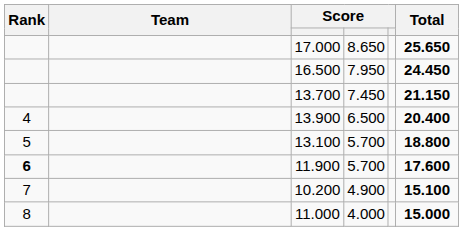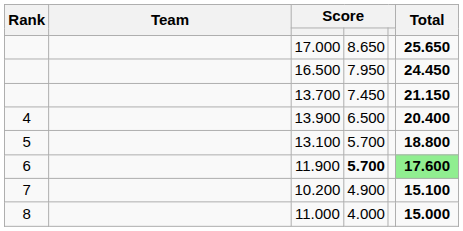(27, 166) bold -> (27, 166) normal
(366, 166) normal -> (366, 166) bold
(427, 166) no background -> (427, 166) lightgreen background
